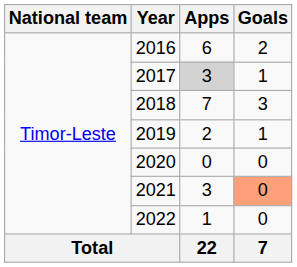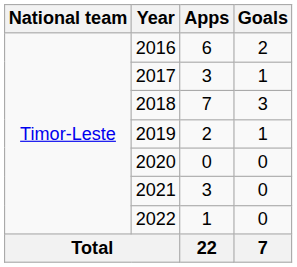(207, 76) lightgrey background -> (207, 76) no background
(263, 190) lightsalmon background -> (263, 190) no background
